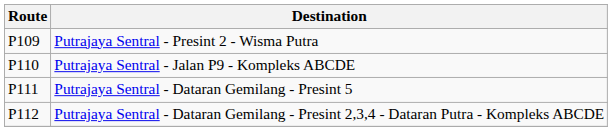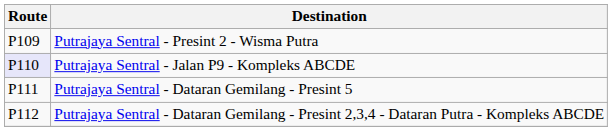(24, 65) no background -> (24, 65) lavender background
